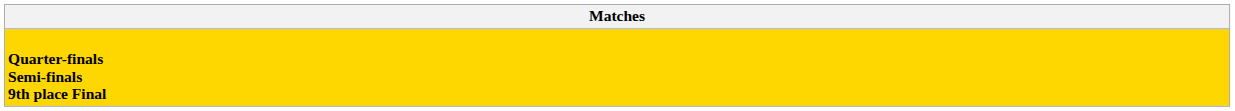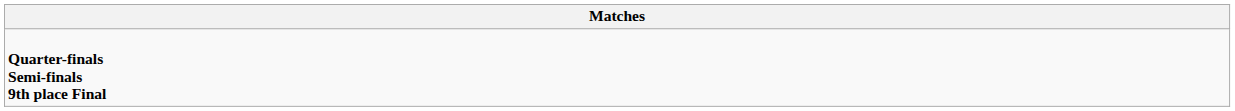(57, 76) gold background -> (57, 76) no background
